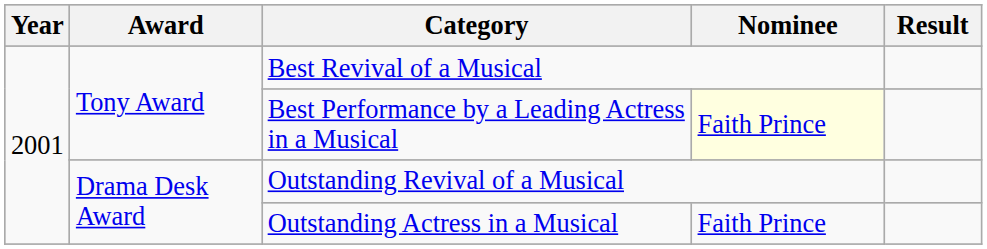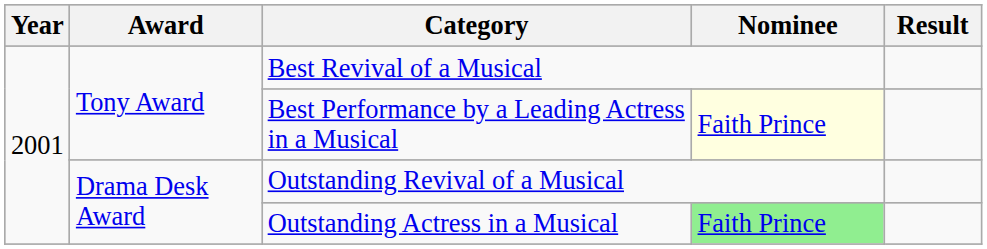(762, 222) no background -> (762, 222) lightgreen background
